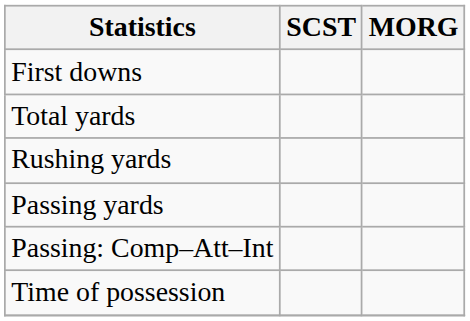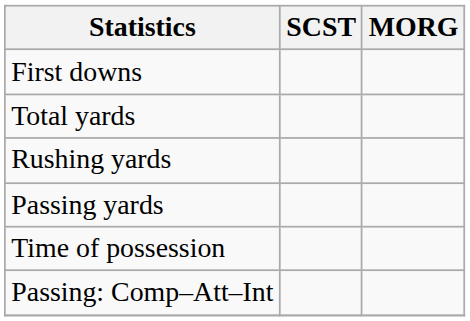rows swapped: (142, 248) <-> (118, 292)
